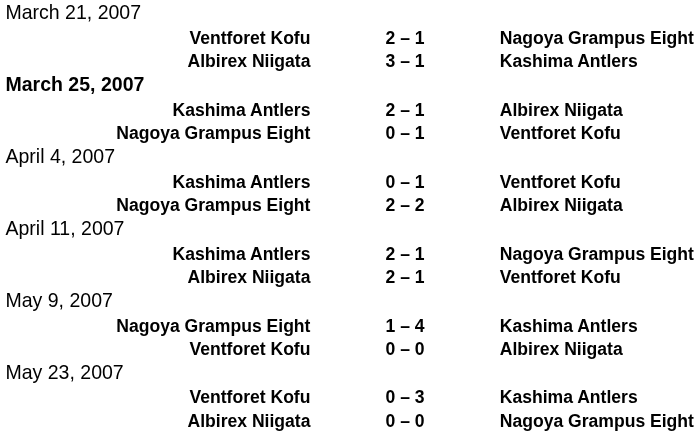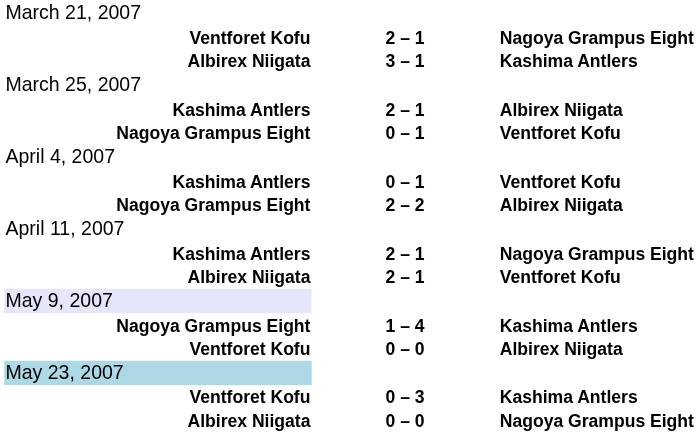(75, 84) bold -> (73, 84) normal
(59, 300) no background -> (59, 300) lavender background
(65, 372) no background -> (65, 372) lightblue background
